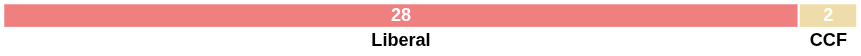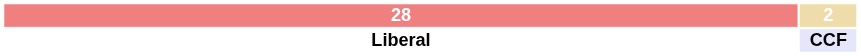(828, 40) no background -> (828, 40) lavender background
